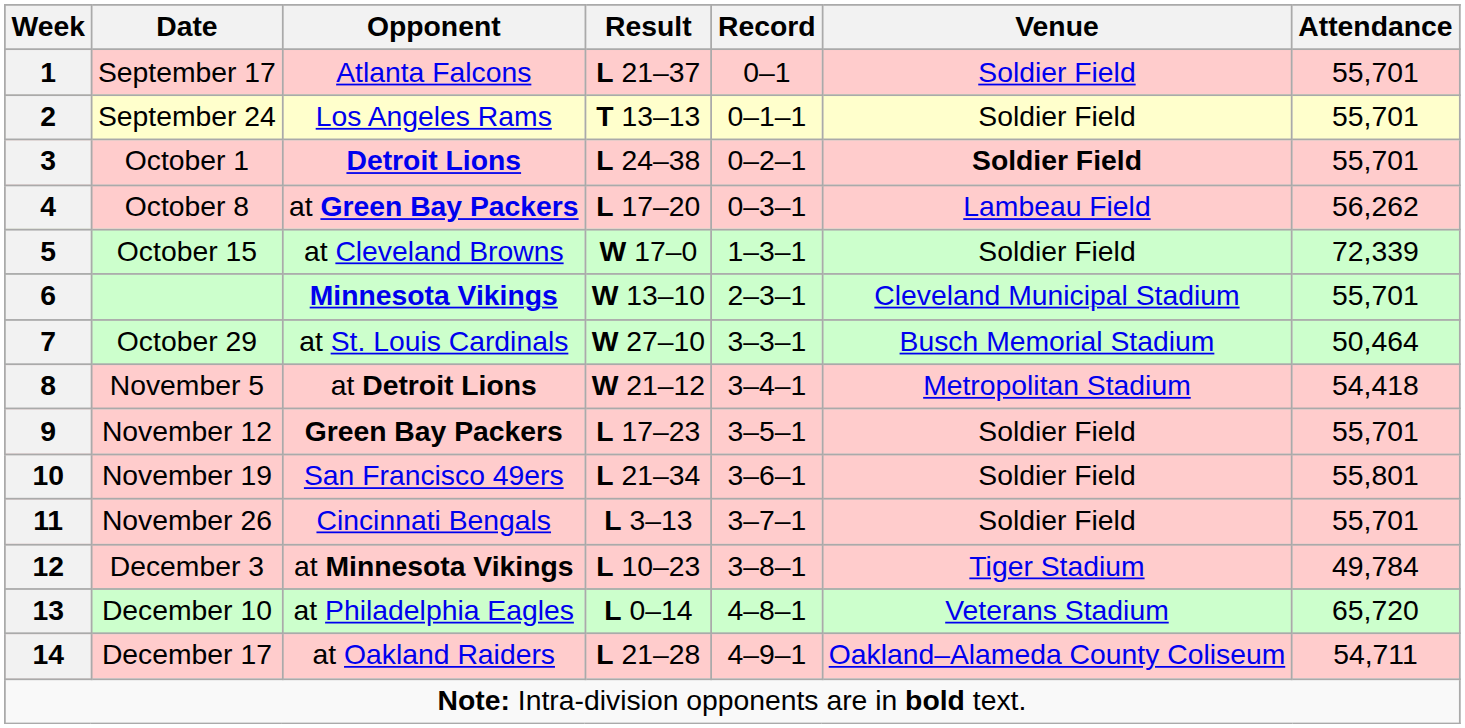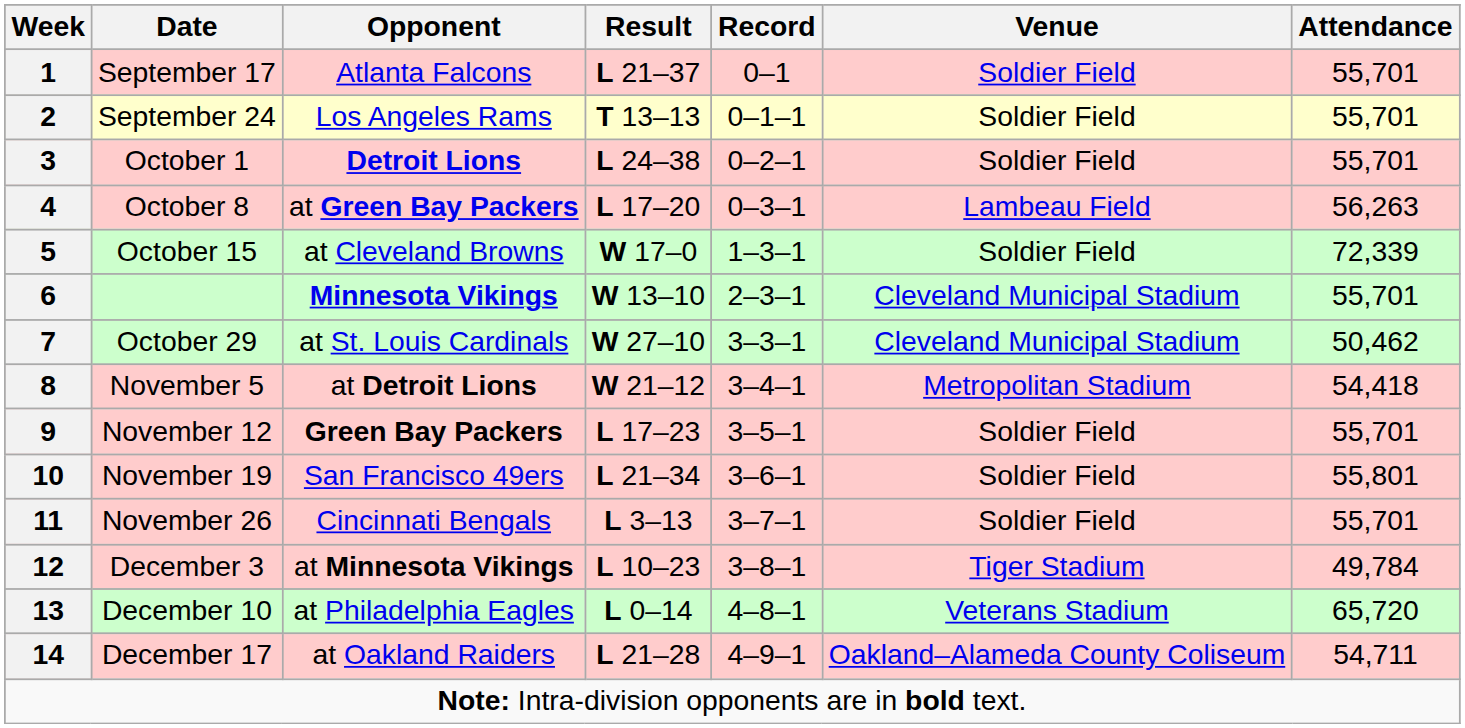(1057, 161) bold -> (1057, 161) normal
(1375, 206) 56,262 -> (1375, 206) 56,263
(1057, 341) Busch Memorial Stadium -> (1057, 341) Cleveland Municipal Stadium
(1375, 341) 50,464 -> (1375, 341) 50,462
